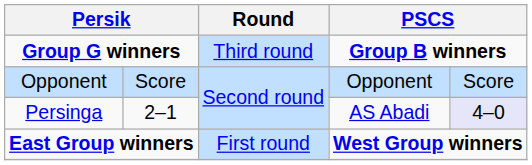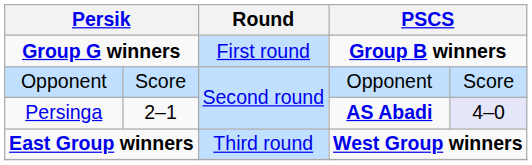(263, 50) Third round -> (263, 50) First round
(389, 112) normal -> (389, 112) bold
(263, 143) First round -> (263, 143) Third round
